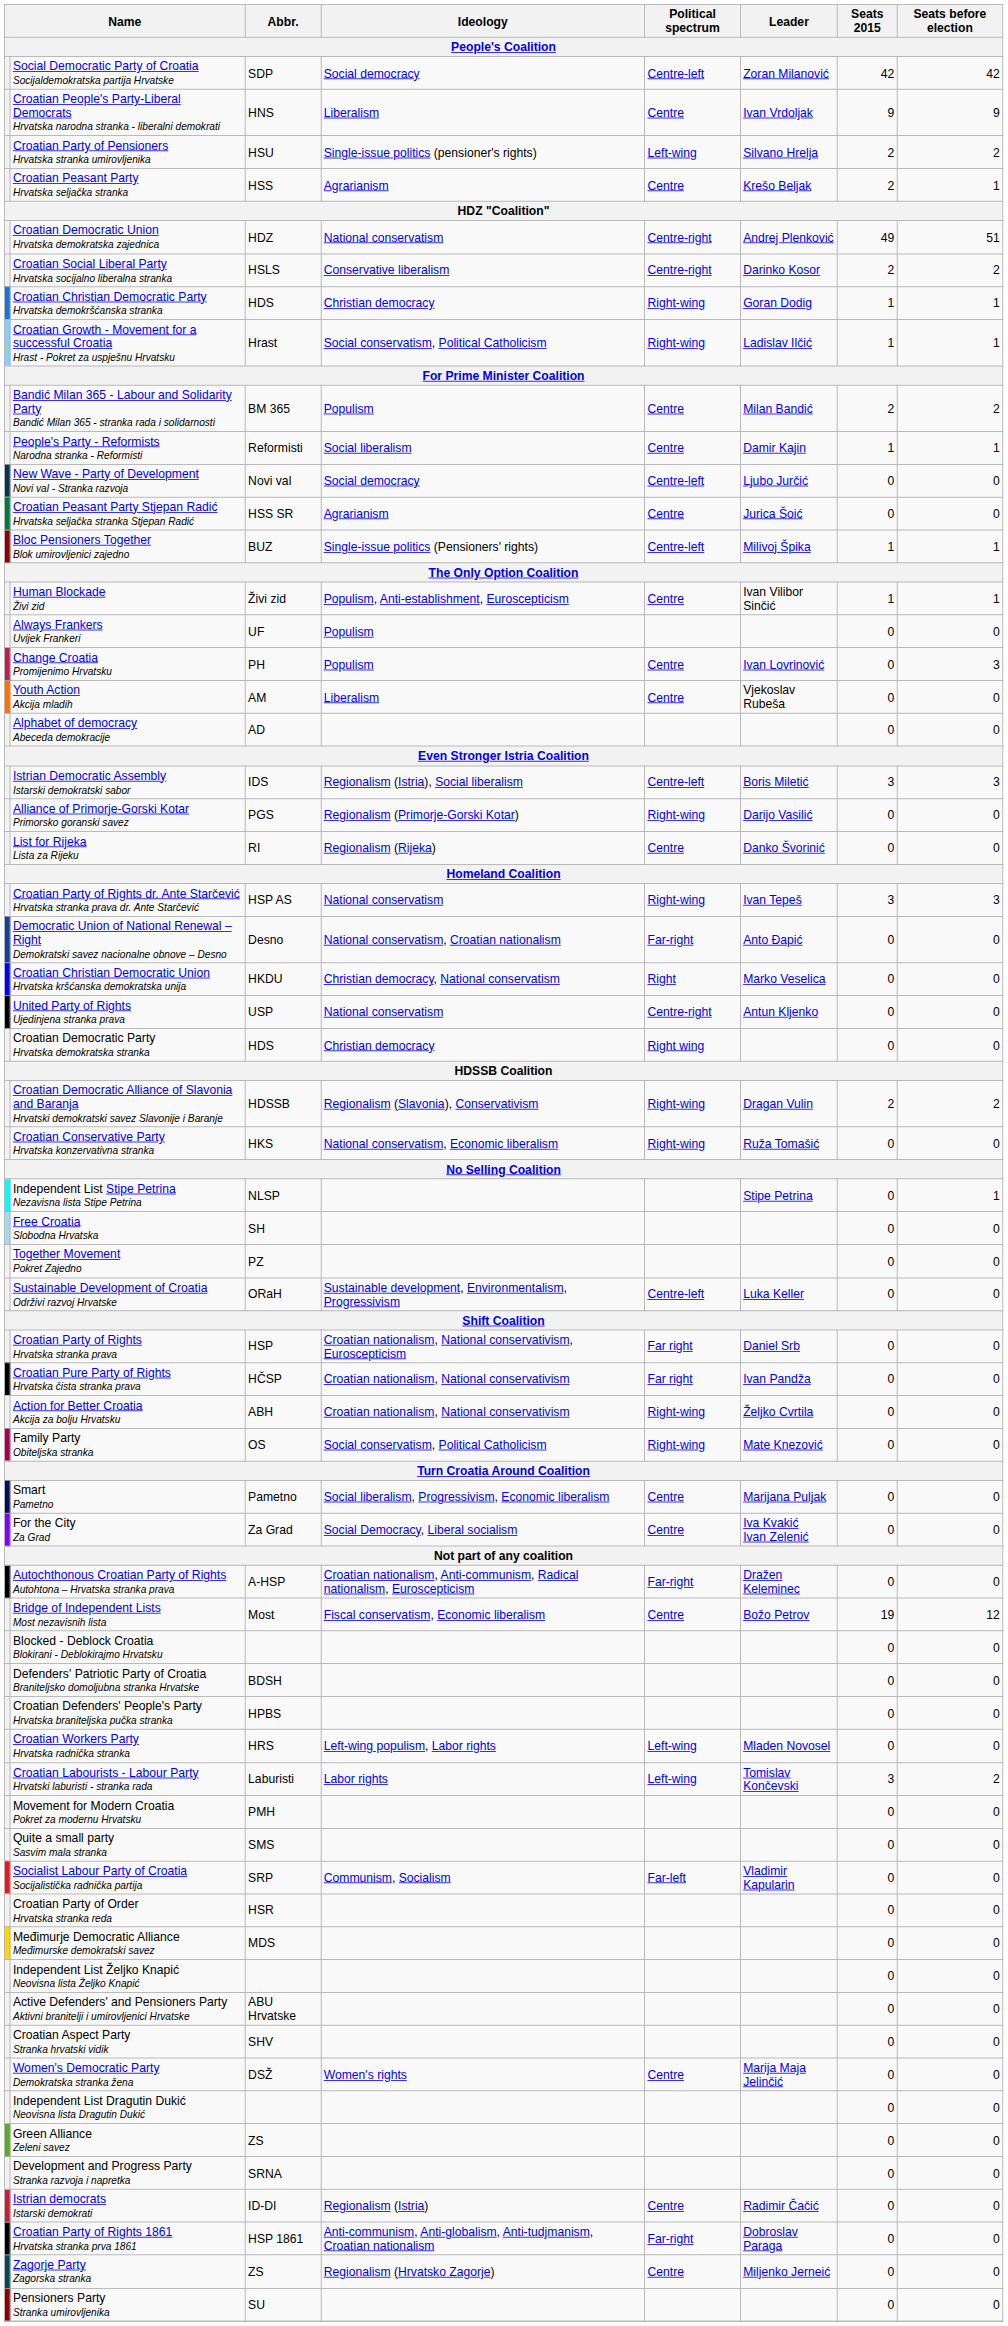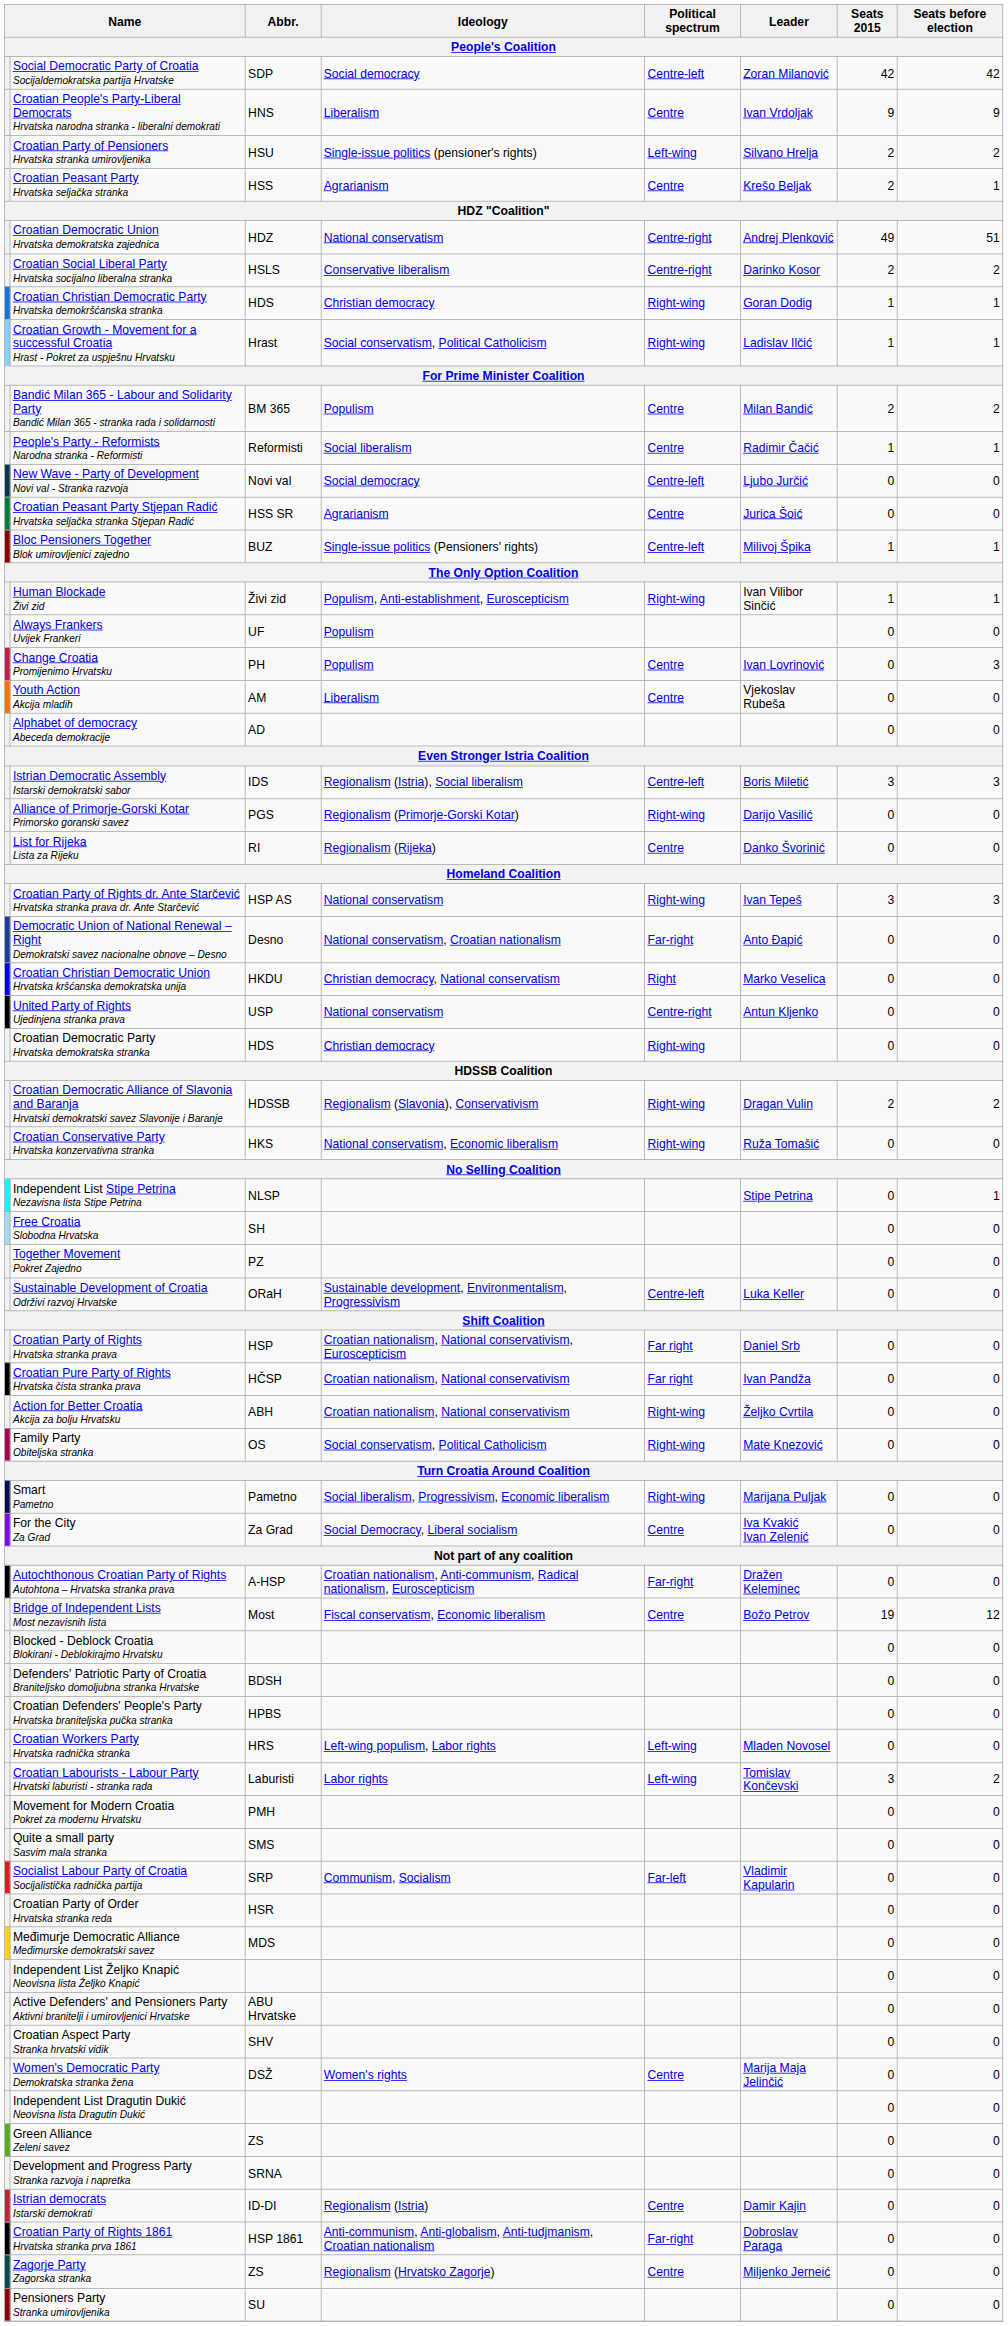(775, 448) Damir Kajin -> (781, 448) Radimir Čačić
(666, 599) Centre -> (676, 599) Right-wing
(676, 1045) Right wing -> (676, 1045) Right-wing
(666, 1497) Centre -> (676, 1497) Right-wing
(781, 2206) Radimir Čačić -> (775, 2206) Damir Kajin
